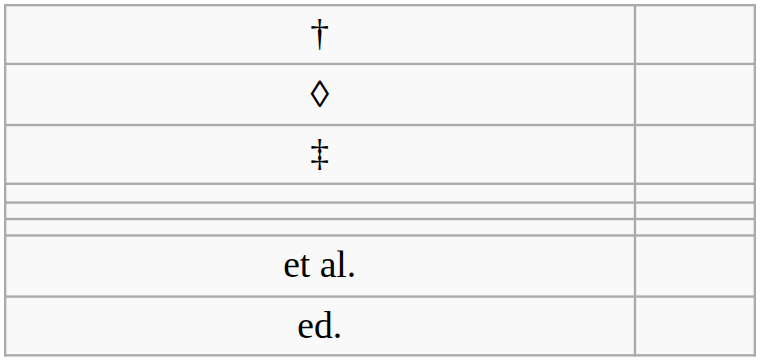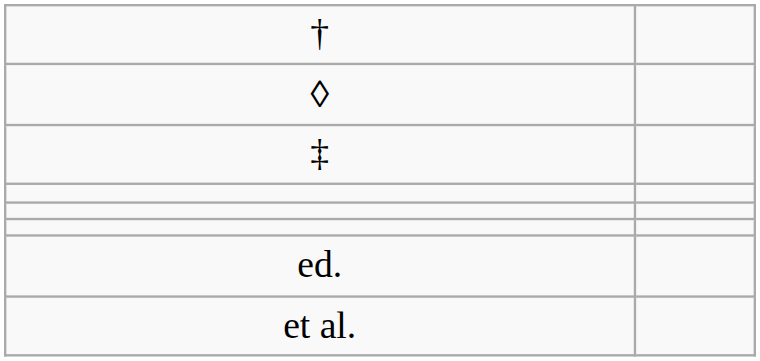(320, 265) et al. -> (320, 265) ed.
(320, 324) ed. -> (320, 324) et al.
